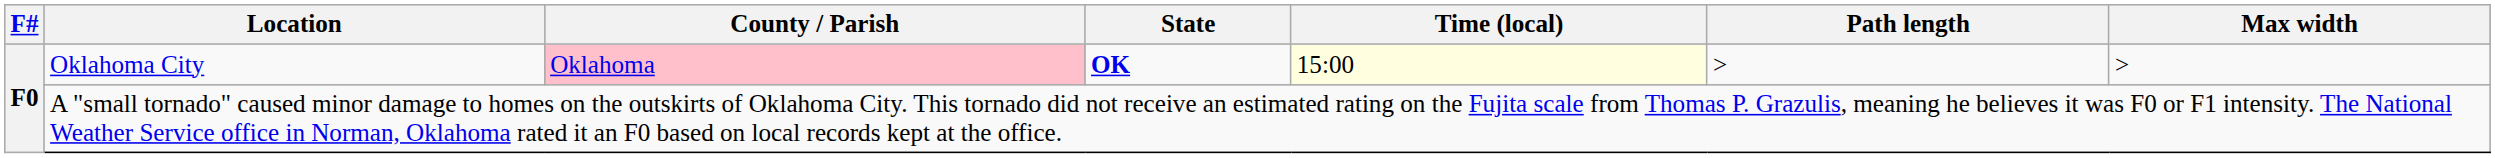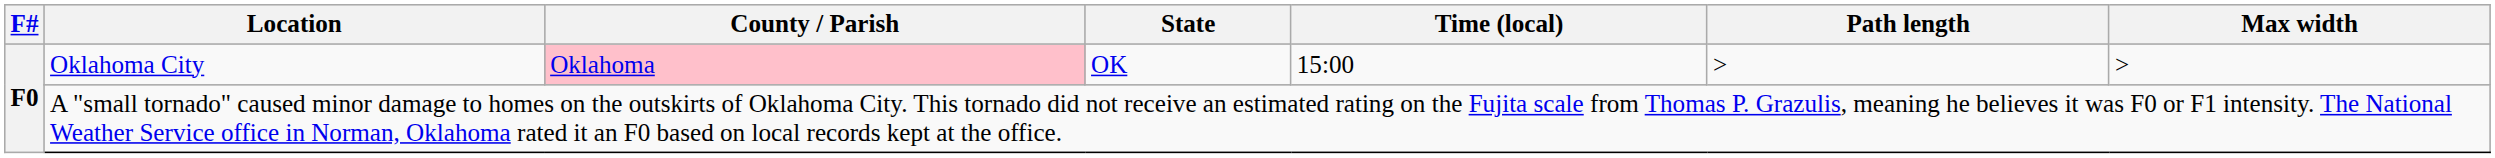(1111, 64) bold -> (1109, 64) normal
(1325, 64) lightyellow background -> (1325, 64) no background
